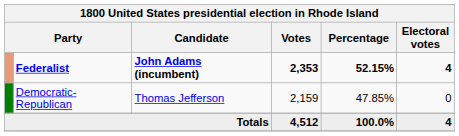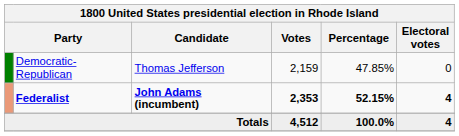rows swapped: (42, 68) <-> (46, 98)
